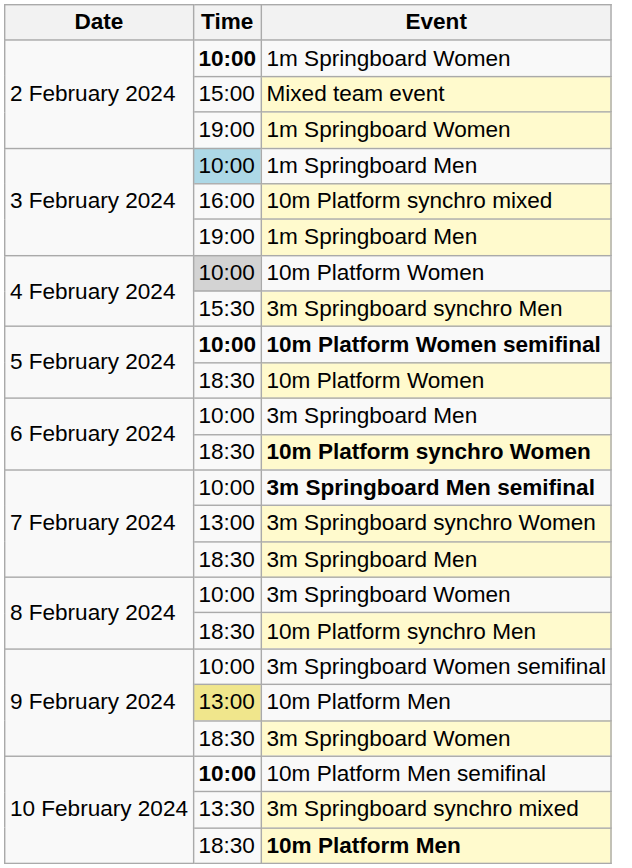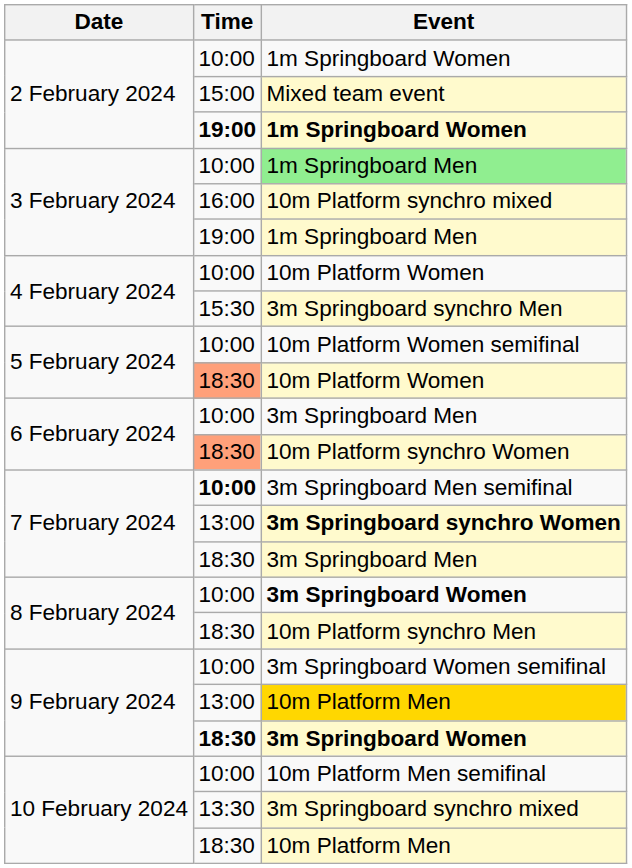(227, 58) bold -> (227, 58) normal
(227, 129) normal -> (227, 129) bold
(389, 129) normal -> (397, 129) bold
(227, 165) lightblue background -> (227, 165) no background
(372, 165) no background -> (372, 165) lightgreen background
(227, 272) lightgrey background -> (227, 272) no background
(227, 344) bold -> (227, 344) normal
(434, 344) bold -> (423, 344) normal
(227, 380) no background -> (227, 380) lightsalmon background
(227, 451) no background -> (227, 451) lightsalmon background
(429, 451) bold -> (418, 451) normal
(227, 487) normal -> (227, 487) bold
(431, 487) bold -> (419, 487) normal
(431, 523) normal -> (444, 523) bold
(389, 594) normal -> (397, 594) bold
(227, 702) khaki background -> (227, 702) no background
(359, 702) no background -> (359, 702) gold background
(227, 737) normal -> (227, 737) bold
(389, 737) normal -> (397, 737) bold
(227, 773) bold -> (227, 773) normal
(364, 845) bold -> (359, 845) normal
